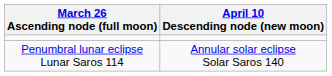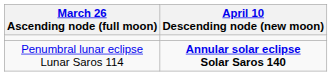(243, 55) normal -> (243, 55) bold
